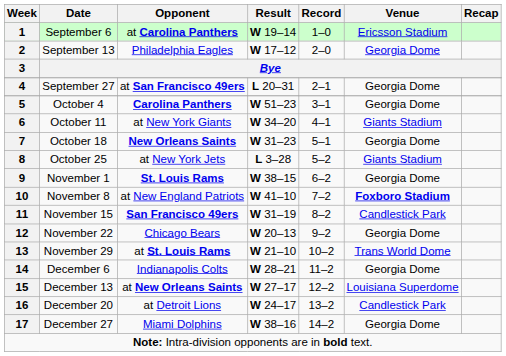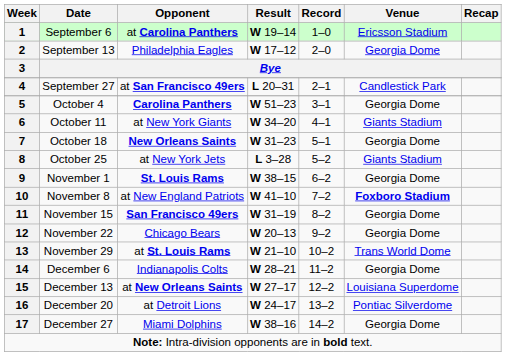(403, 86) Georgia Dome -> (403, 86) Candlestick Park
(403, 214) Candlestick Park -> (403, 214) Georgia Dome
(403, 305) Candlestick Park -> (403, 305) Pontiac Silverdome
